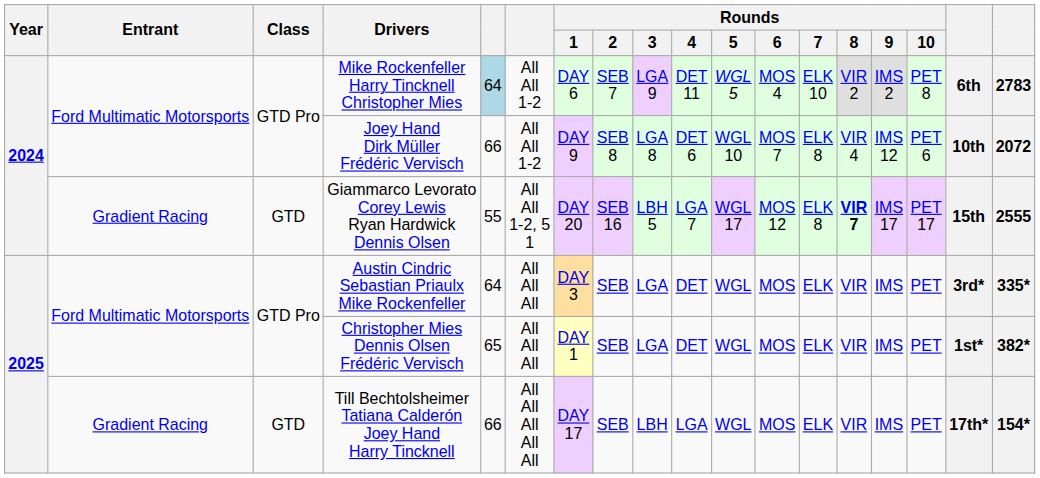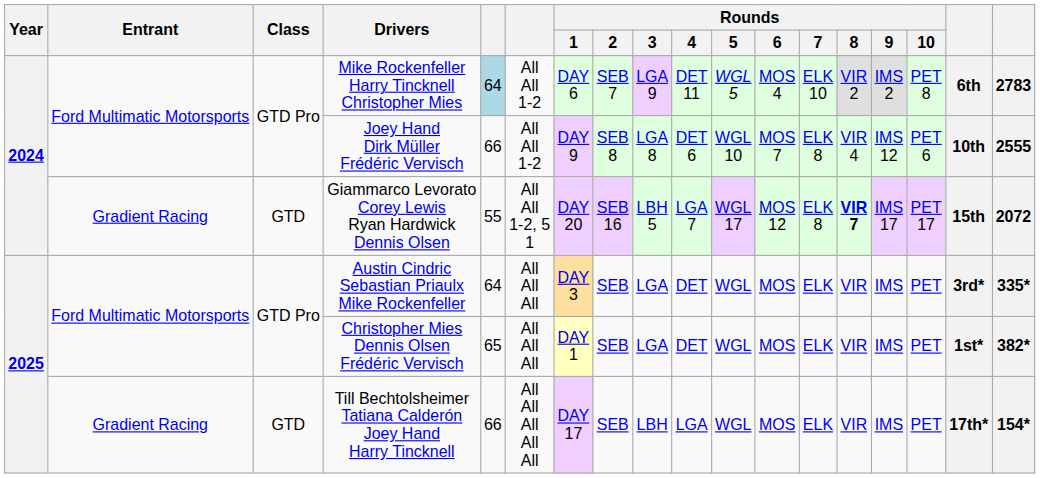(1013, 147) 2072 -> (1013, 147) 2555
(1013, 216) 2555 -> (1013, 216) 2072
